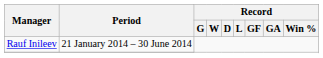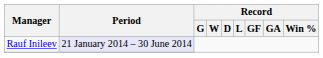(127, 44) no background -> (127, 44) lavender background
